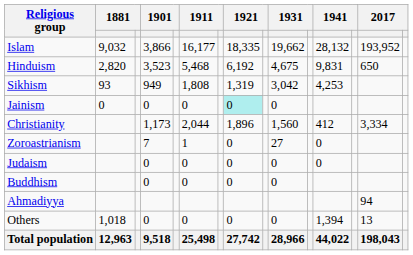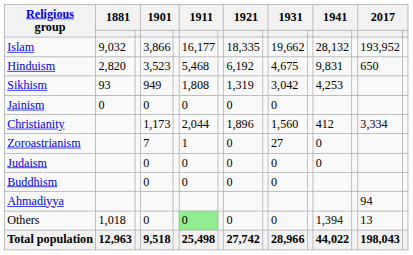(229, 104) paleturquoise background -> (229, 104) no background
(185, 220) no background -> (185, 220) lightgreen background
